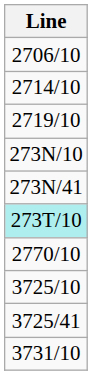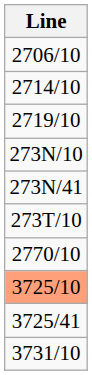(46, 220) paleturquoise background -> (46, 220) no background
(46, 287) no background -> (46, 287) lightsalmon background
